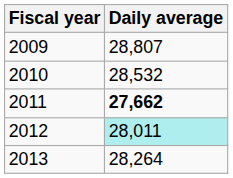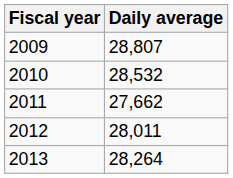(136, 103) bold -> (136, 103) normal
(135, 131) paleturquoise background -> (135, 131) no background
